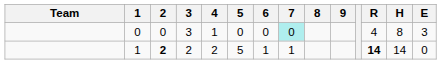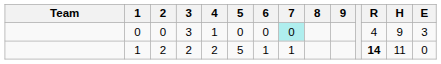(400, 31) 8 -> (400, 31) 9
(163, 50) bold -> (163, 50) normal
(400, 50) 14 -> (400, 50) 11
